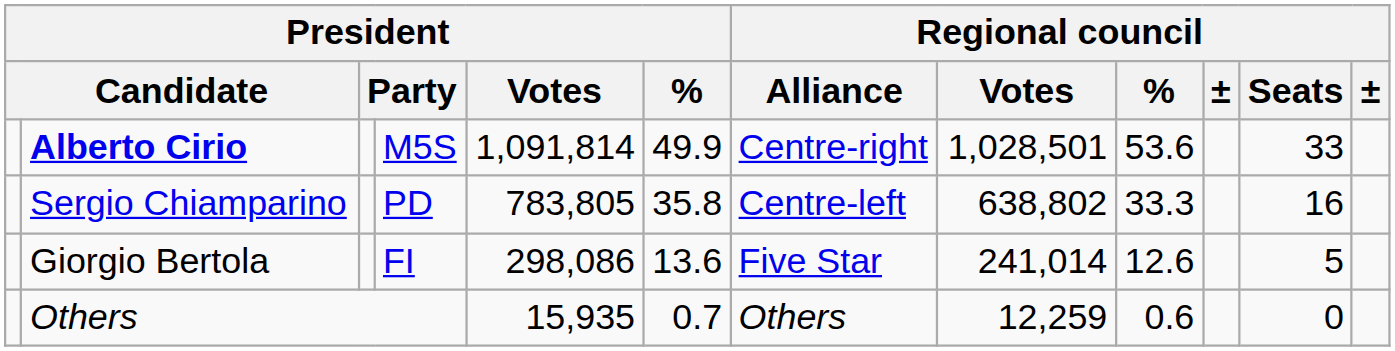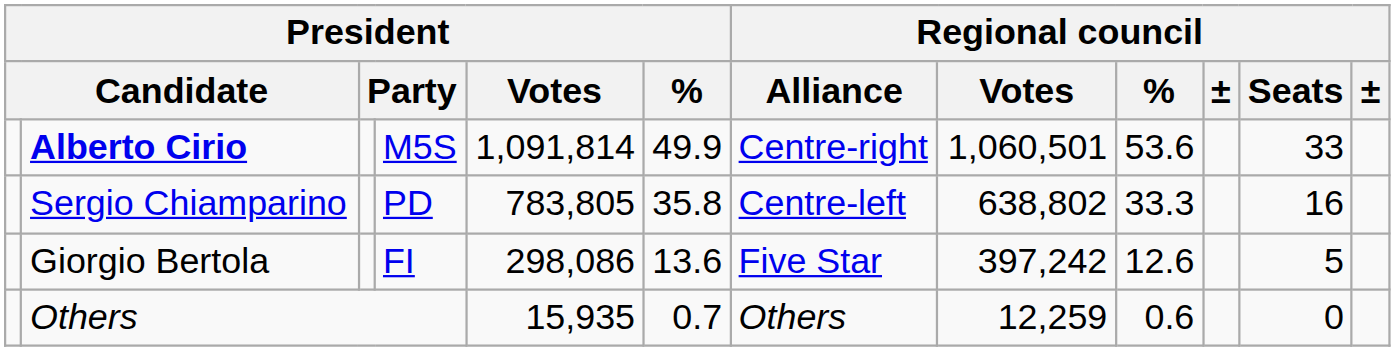(1028, 146) 1,028,501 -> (1028, 146) 1,060,501
(1042, 260) 241,014 -> (1042, 260) 397,242
